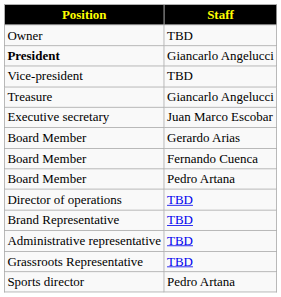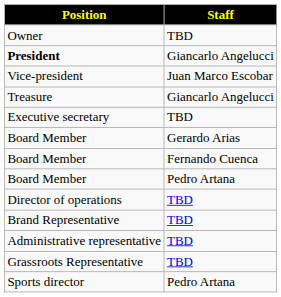(180, 76) TBD -> (220, 76) Juan Marco Escobar
(220, 117) Juan Marco Escobar -> (180, 117) TBD
